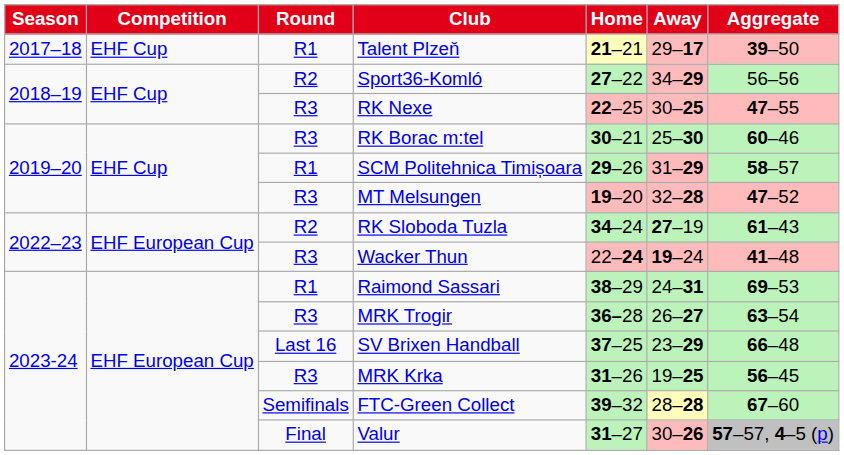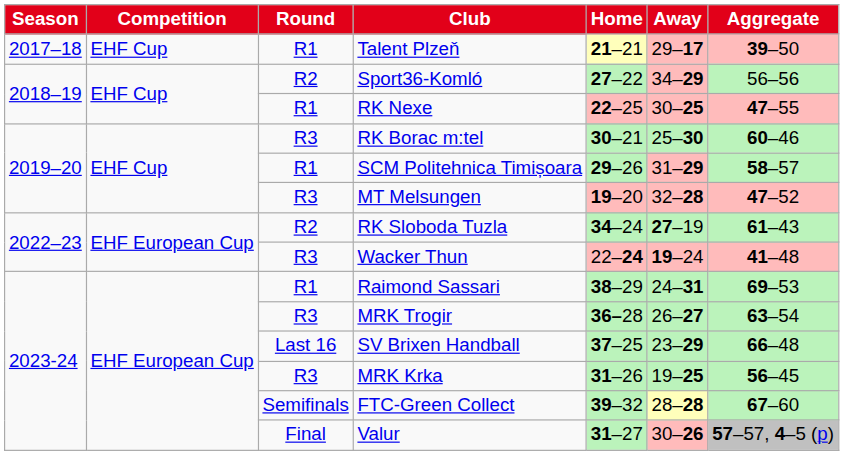(306, 108) R3 -> (306, 108) R1
